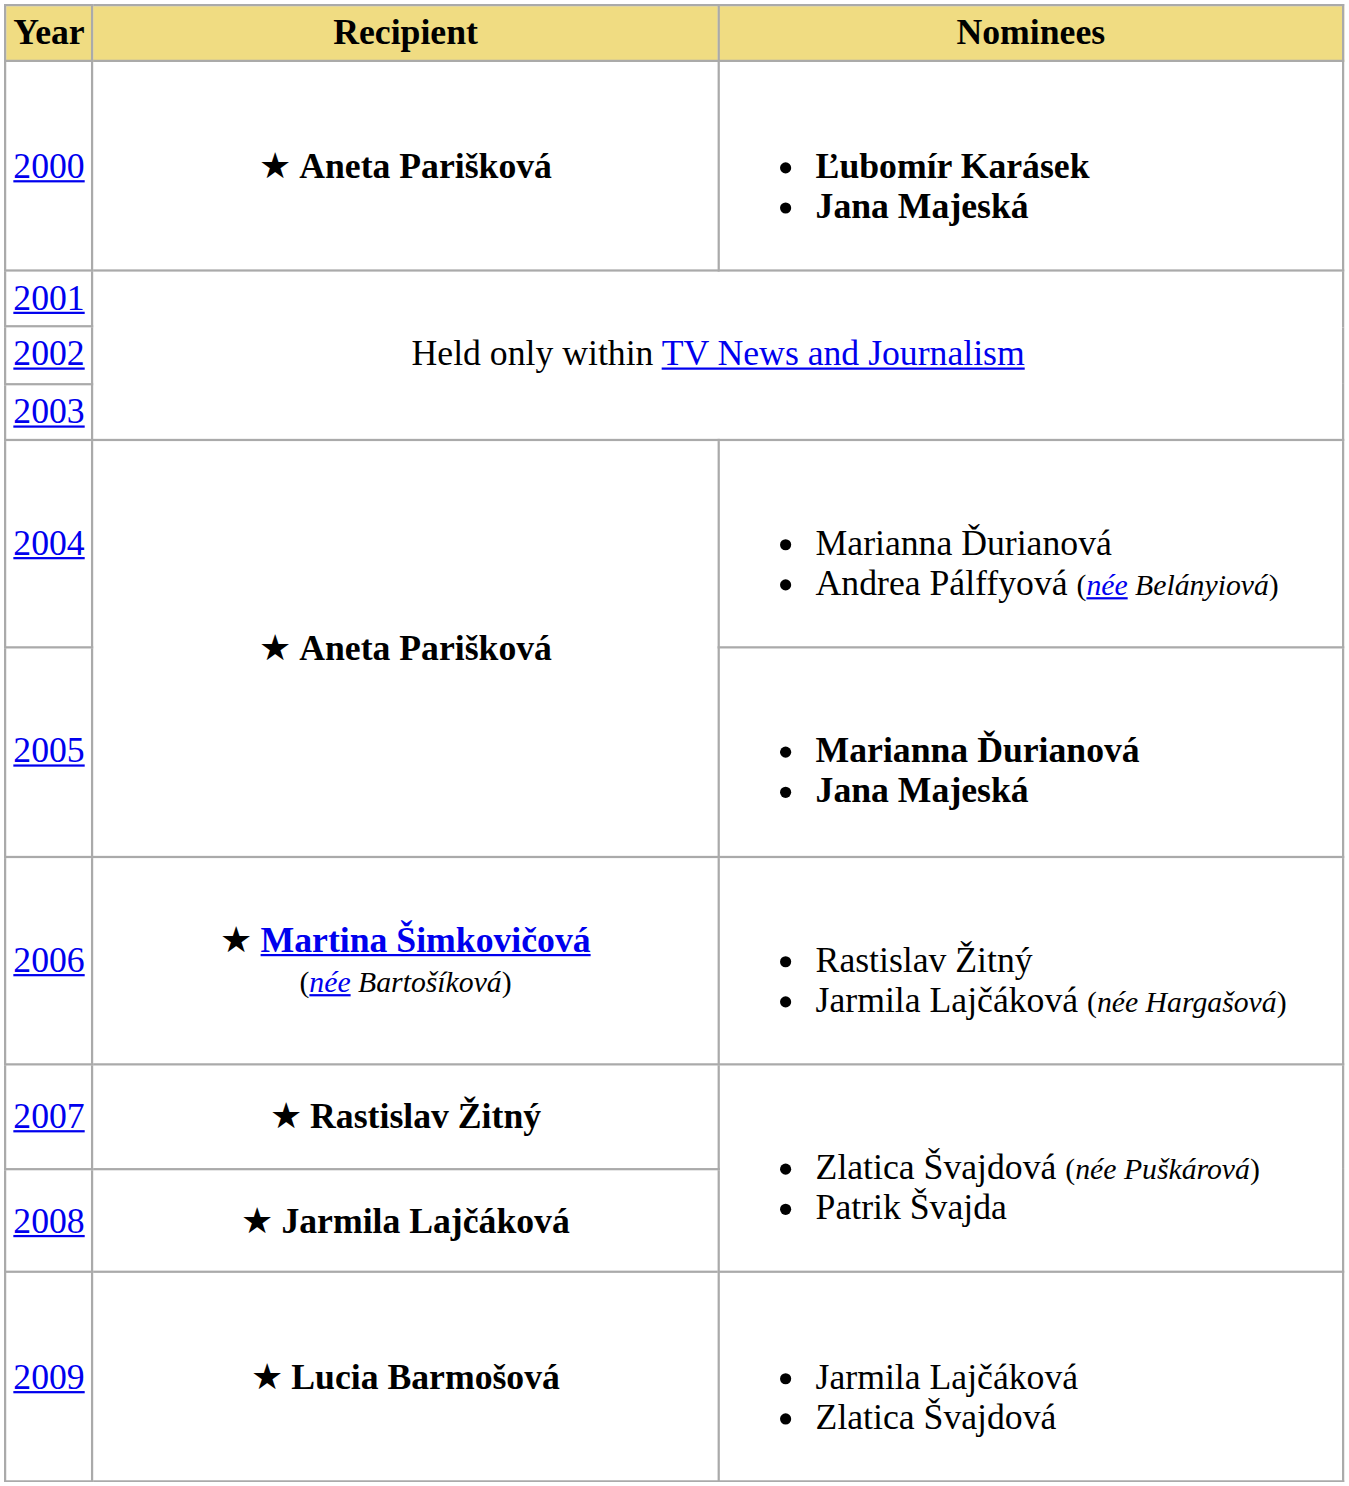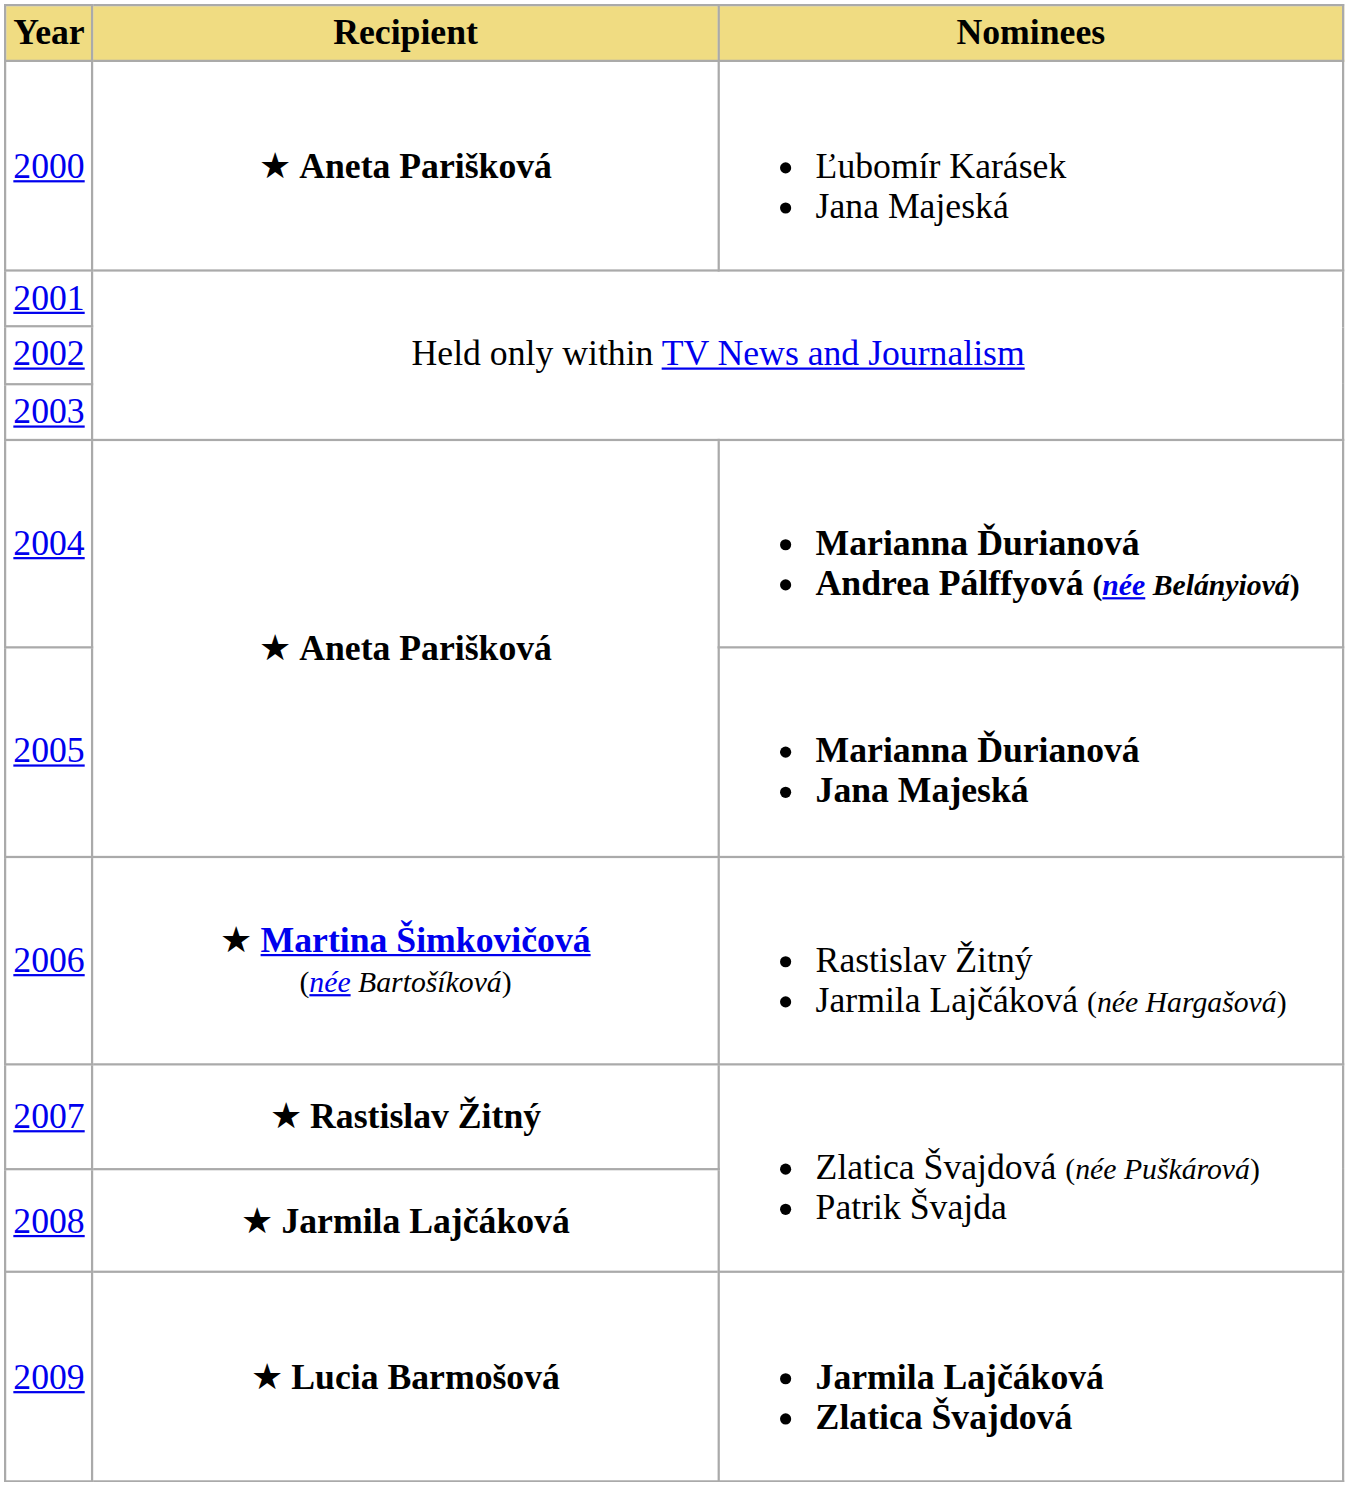(1031, 186) bold -> (1031, 186) normal
(1031, 564) normal -> (1031, 564) bold
(1031, 1397) normal -> (1031, 1397) bold
